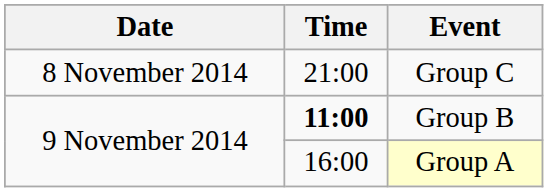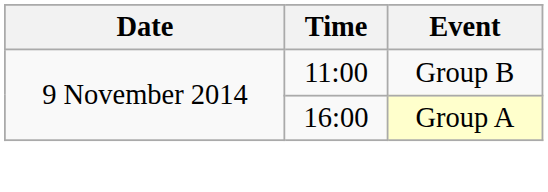- row: (465, 72)
(336, 117) bold -> (336, 72) normal
